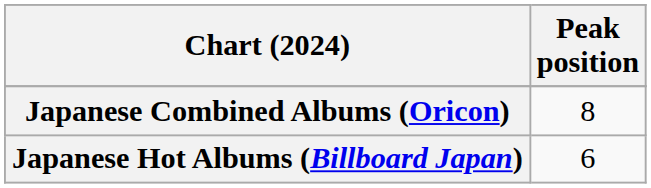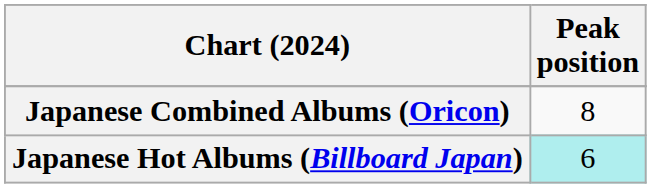(588, 158) no background -> (588, 158) paleturquoise background
